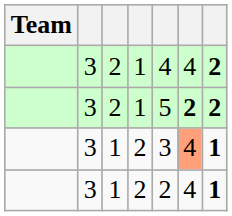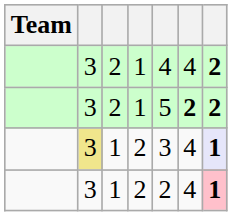(90, 148) no background -> (90, 148) khaki background
(190, 148) lightsalmon background -> (190, 148) no background
(215, 148) no background -> (215, 148) lavender background
(215, 189) no background -> (215, 189) pink background
